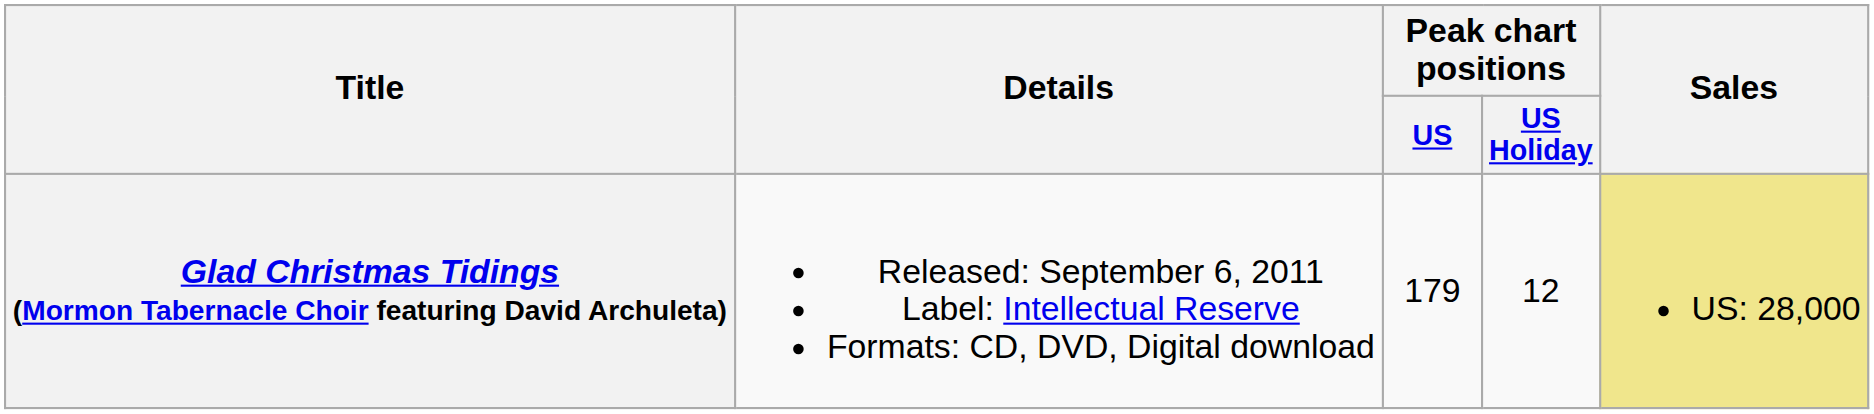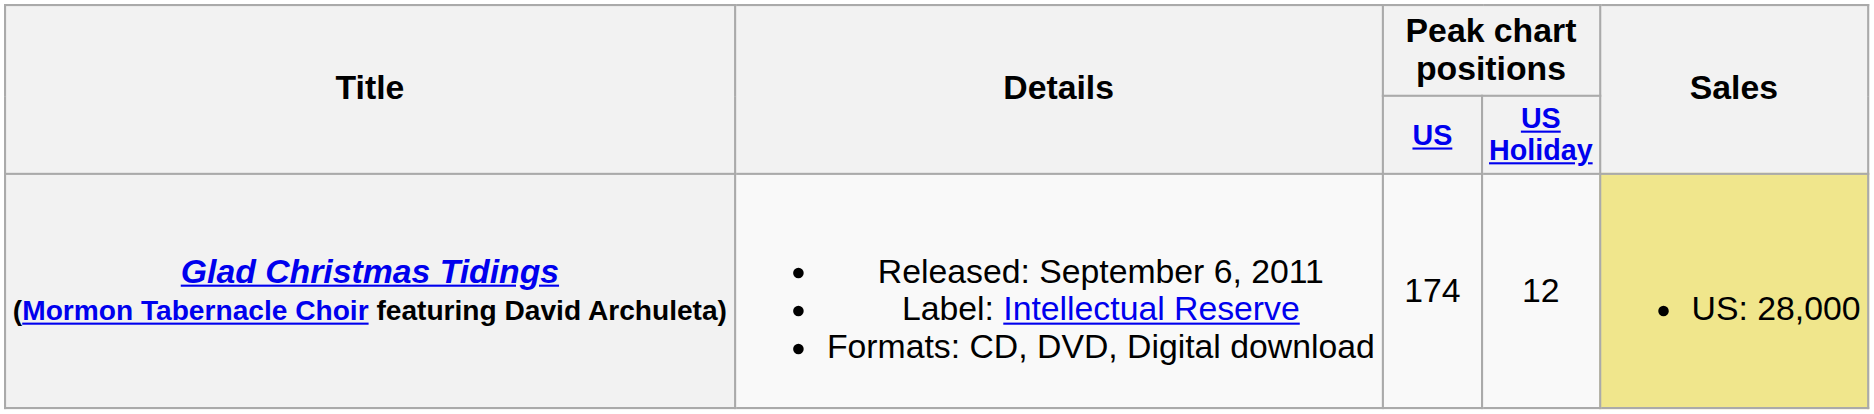(1432, 290) 179 -> (1432, 290) 174
